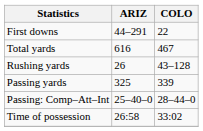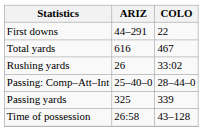(174, 65) 43–128 -> (170, 65) 33:02
rows swapped: (37, 83) <-> (58, 100)
(170, 117) 33:02 -> (174, 117) 43–128
